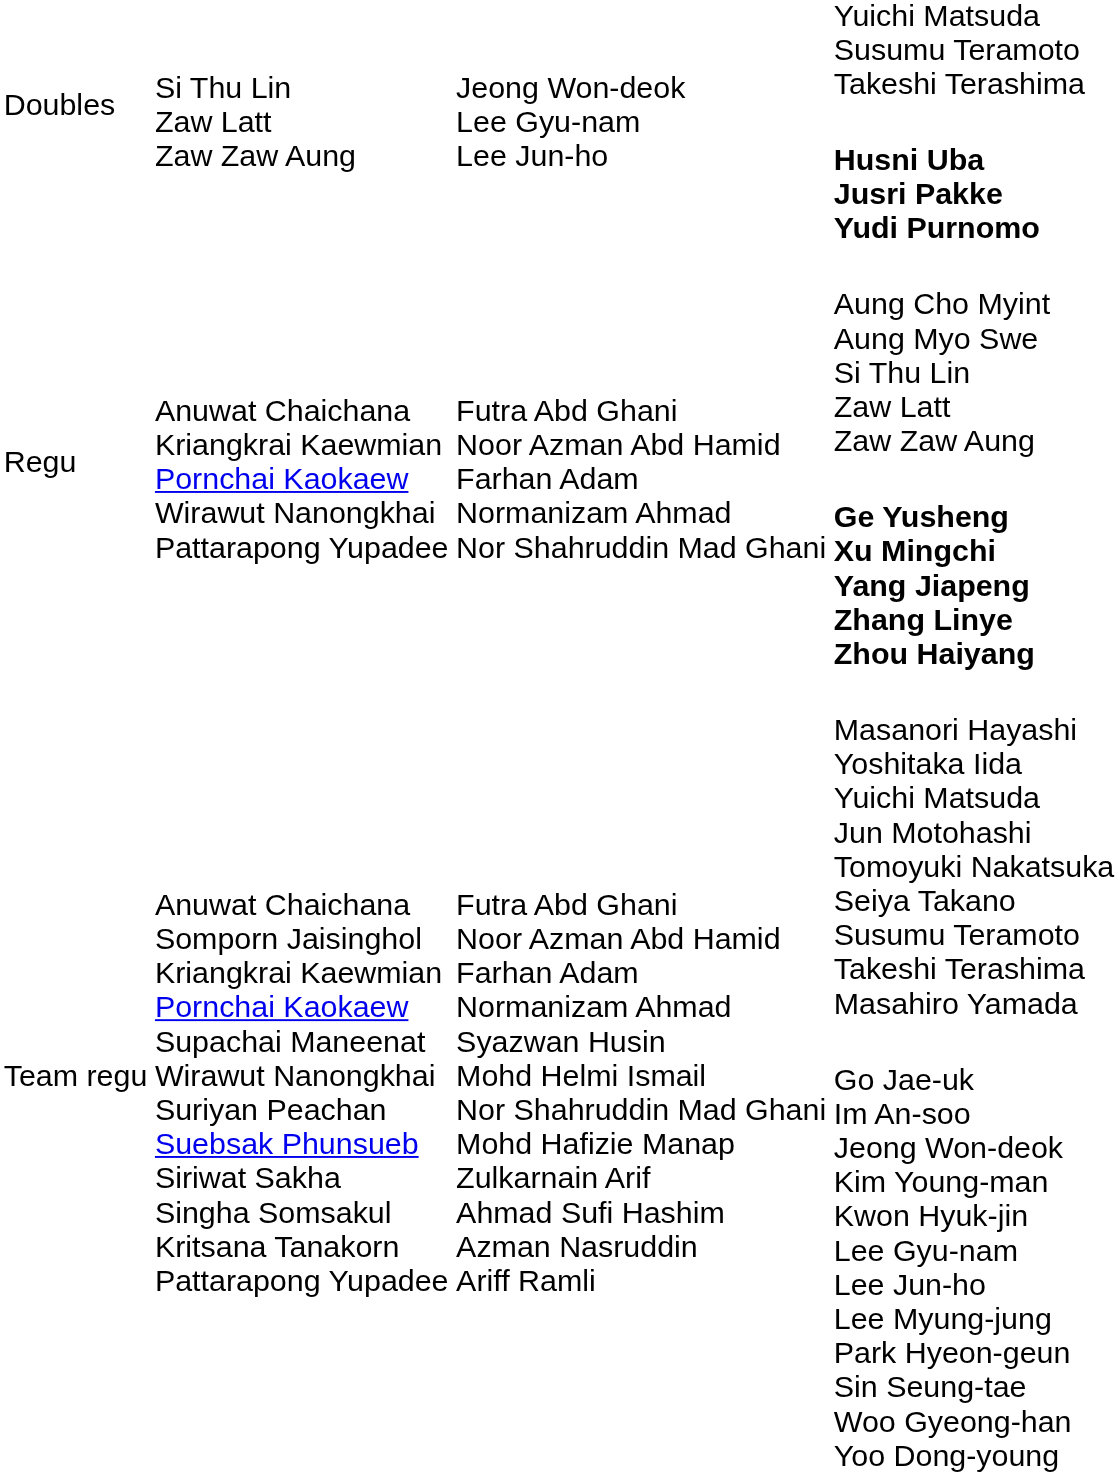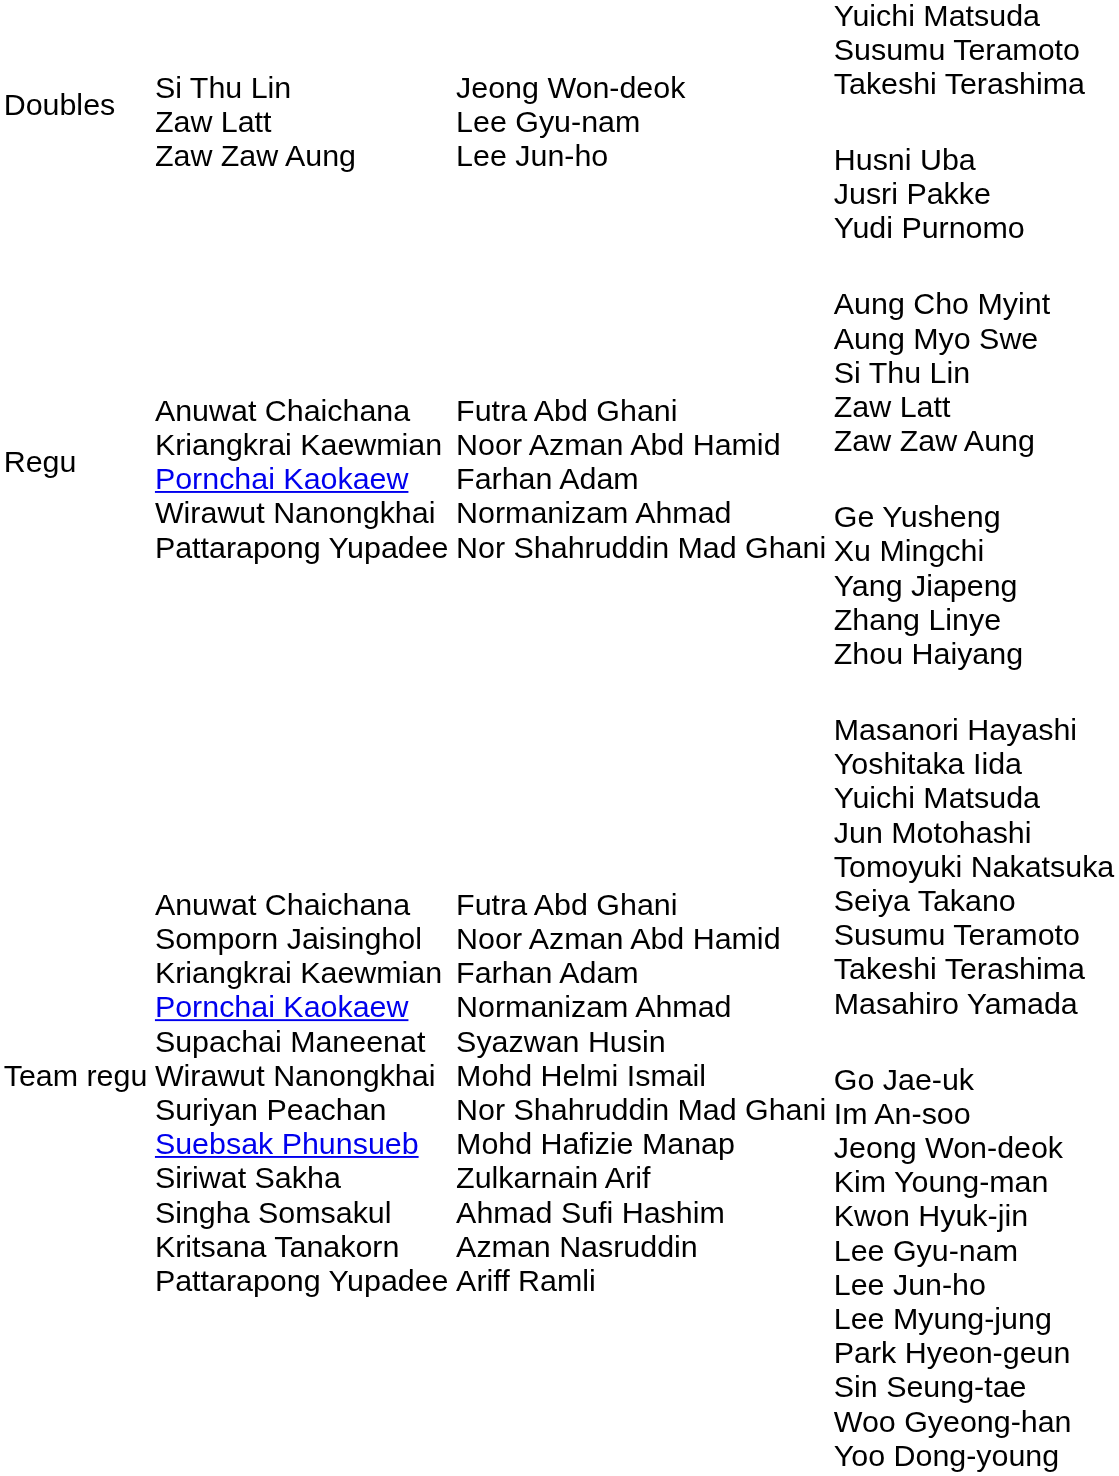(937, 194) bold -> (929, 194) normal
(934, 585) bold -> (928, 585) normal
